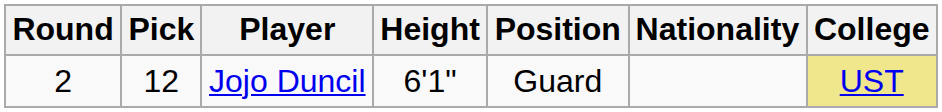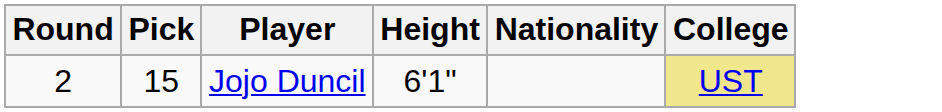- column: (558, 29)
(161, 80) 12 -> (161, 80) 15
